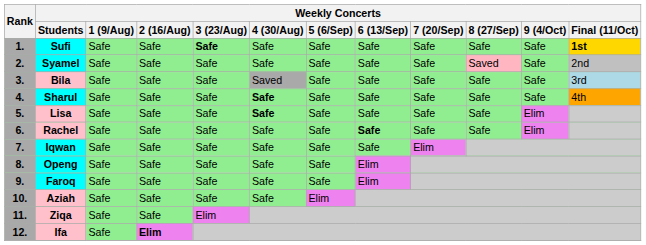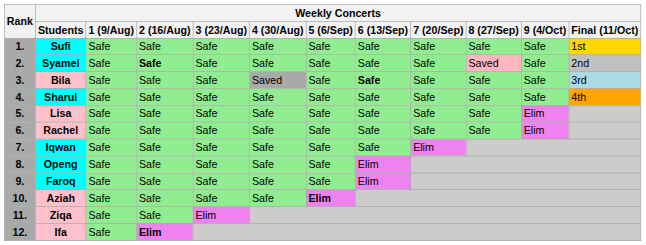(207, 47) bold -> (206, 47) normal
(579, 47) bold -> (578, 47) normal
(150, 64) normal -> (150, 64) bold
(369, 81) normal -> (369, 81) bold
(263, 97) bold -> (263, 97) normal
(263, 114) bold -> (263, 114) normal
(369, 131) bold -> (369, 131) normal
(319, 198) normal -> (320, 198) bold
